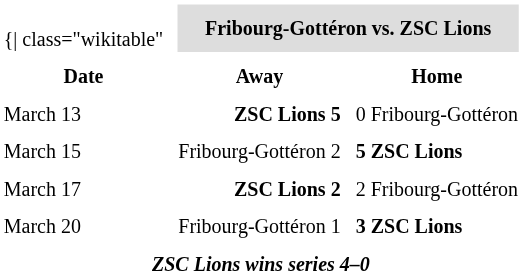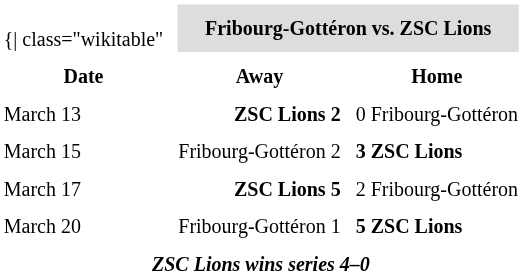(287, 114) ZSC Lions 5 -> (287, 114) ZSC Lions 2
(409, 151) 5 ZSC Lions -> (409, 151) 3 ZSC Lions
(287, 189) ZSC Lions 2 -> (287, 189) ZSC Lions 5
(409, 226) 3 ZSC Lions -> (409, 226) 5 ZSC Lions
